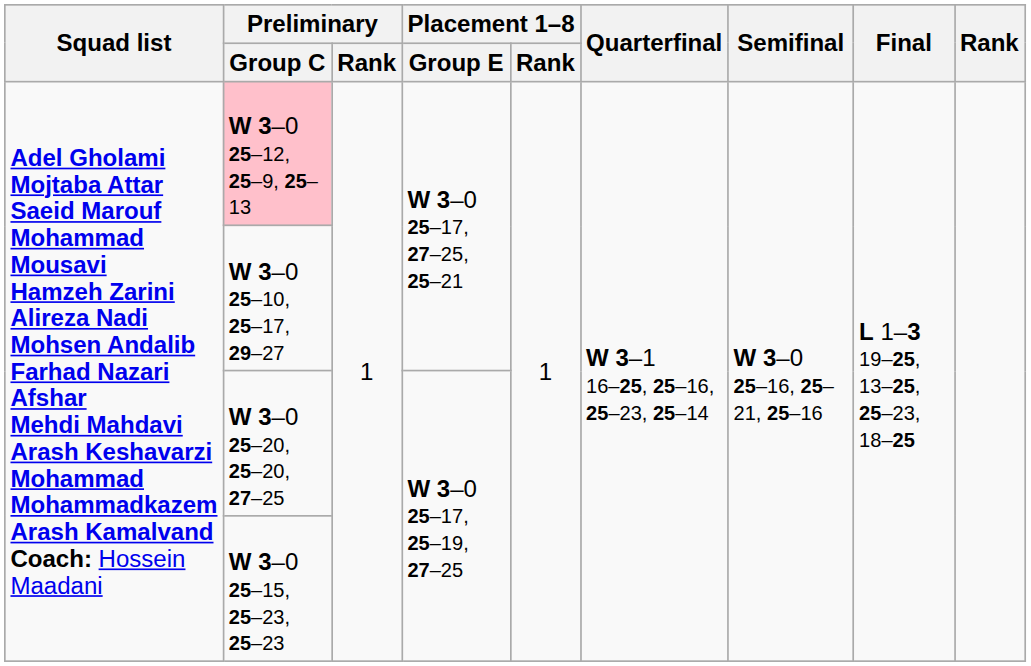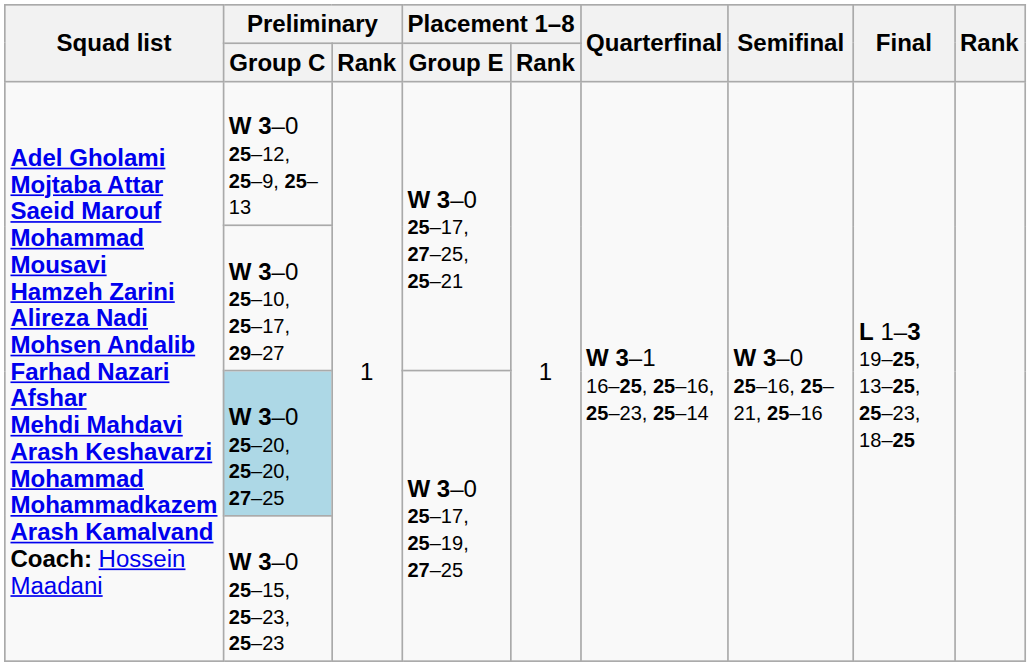(273, 167) pink background -> (273, 167) no background
(264, 457) no background -> (264, 457) lightblue background
